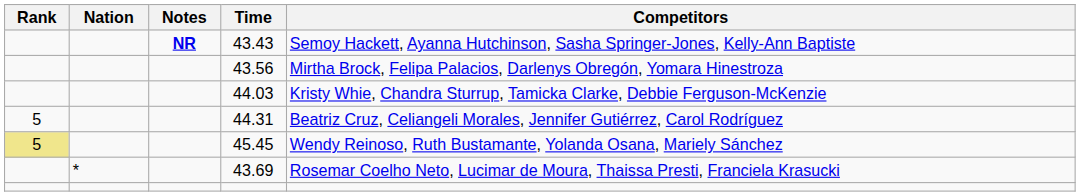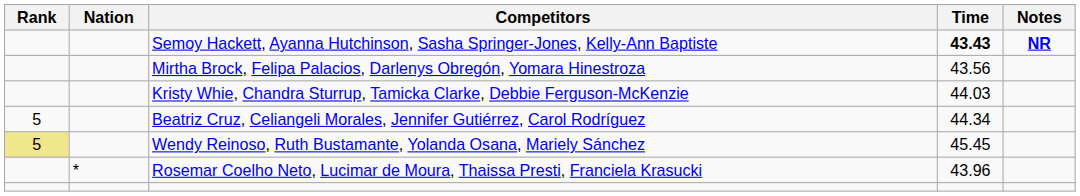columns swapped: (681, 17) <-> (184, 17)
(253, 43) normal -> (970, 43) bold
(253, 119) 44.31 -> (970, 119) 44.34
(253, 171) 43.69 -> (970, 171) 43.96
